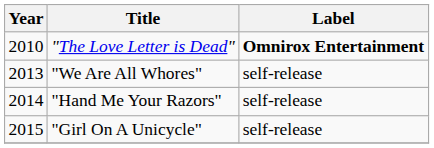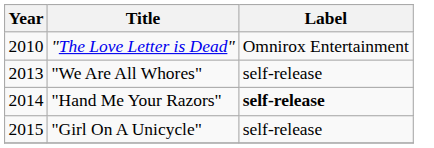(333, 45) bold -> (326, 45) normal
(282, 101) normal -> (284, 101) bold
